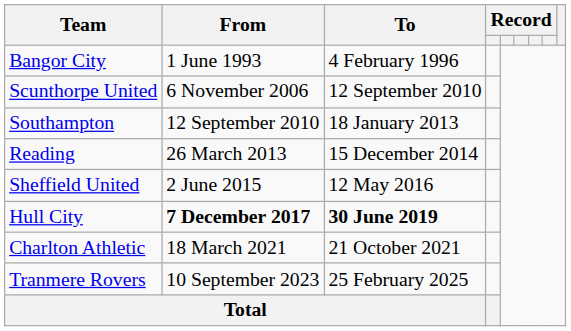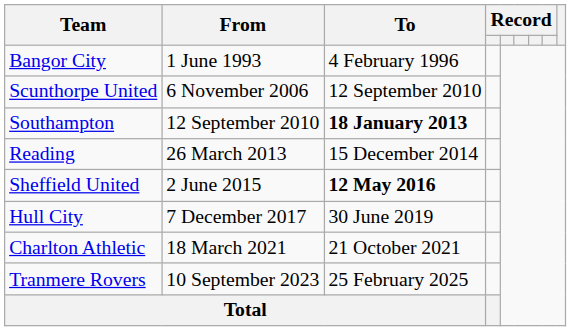(393, 122) normal -> (398, 122) bold
(381, 185) normal -> (382, 185) bold
(238, 216) bold -> (236, 216) normal
(383, 216) bold -> (381, 216) normal
